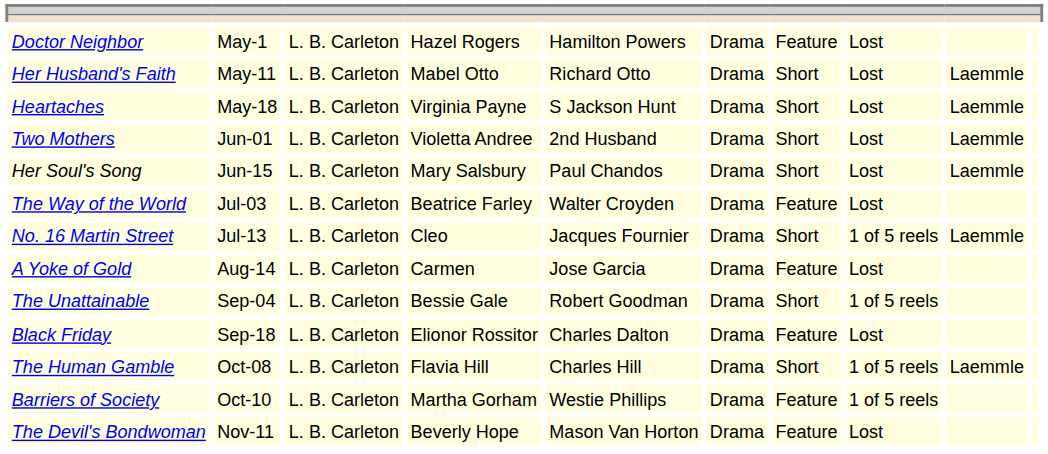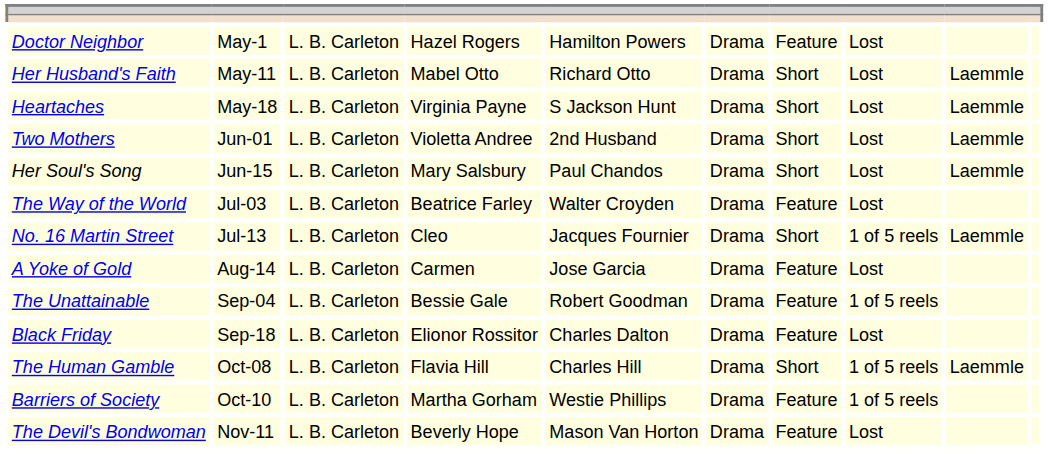(797, 301) Short -> (807, 301) Feature
